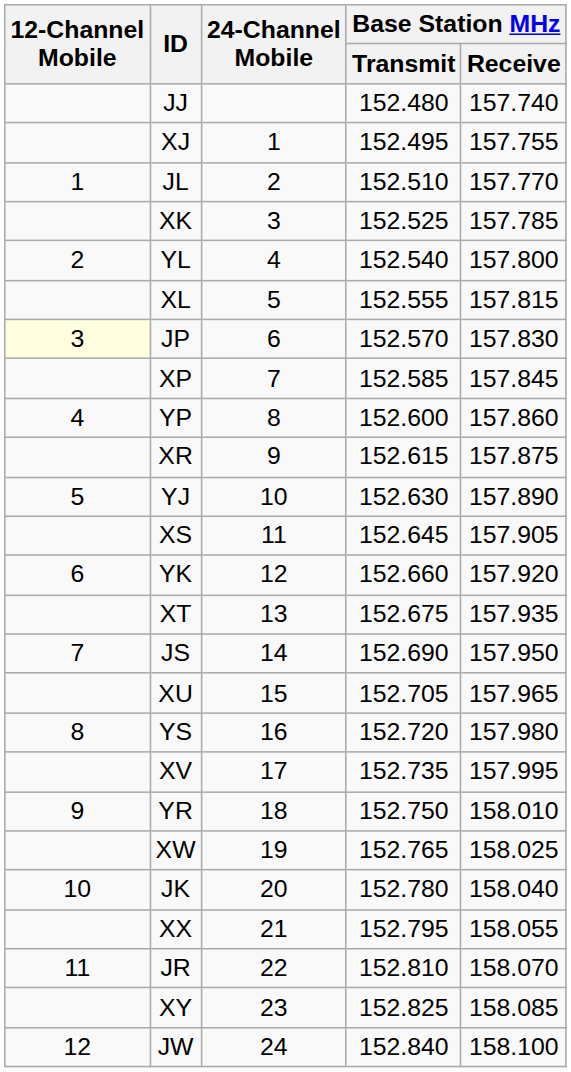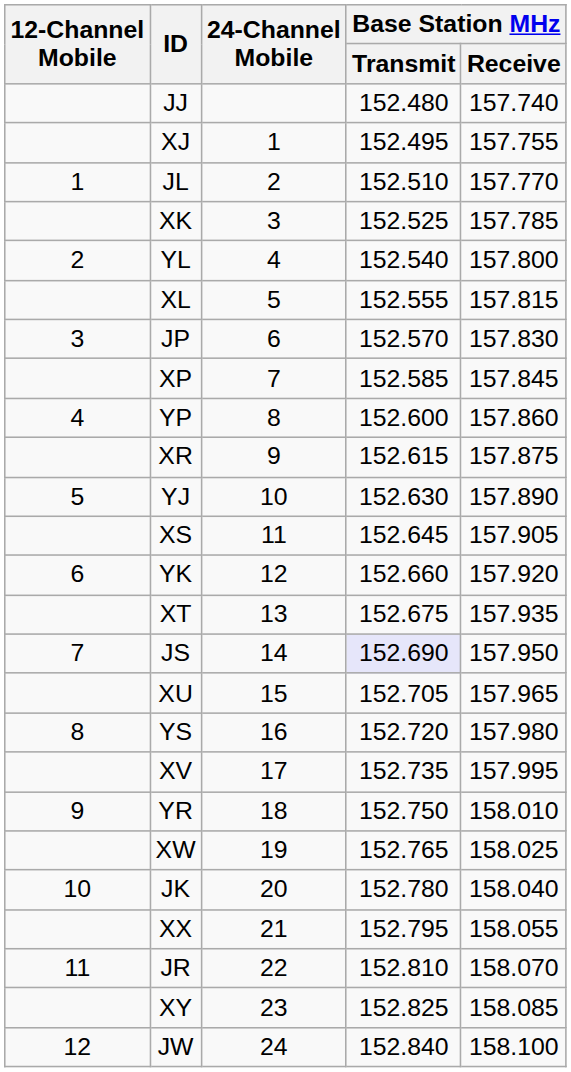(77, 338) lightyellow background -> (77, 338) no background
(404, 653) no background -> (404, 653) lavender background
